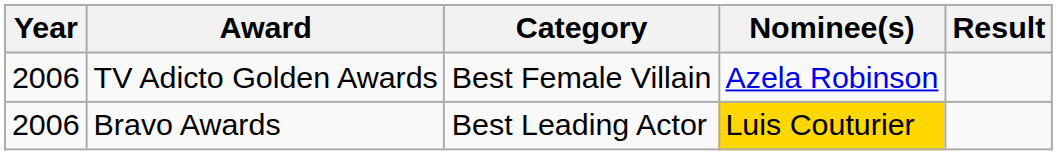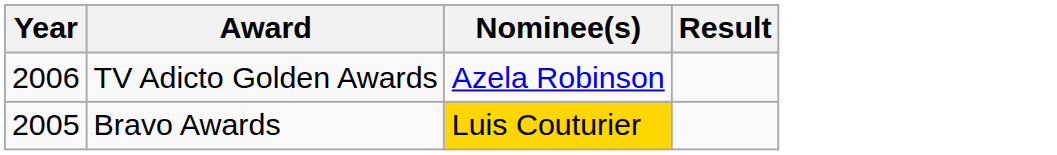- column: (582, 28)
(46, 125) 2006 -> (46, 125) 2005
